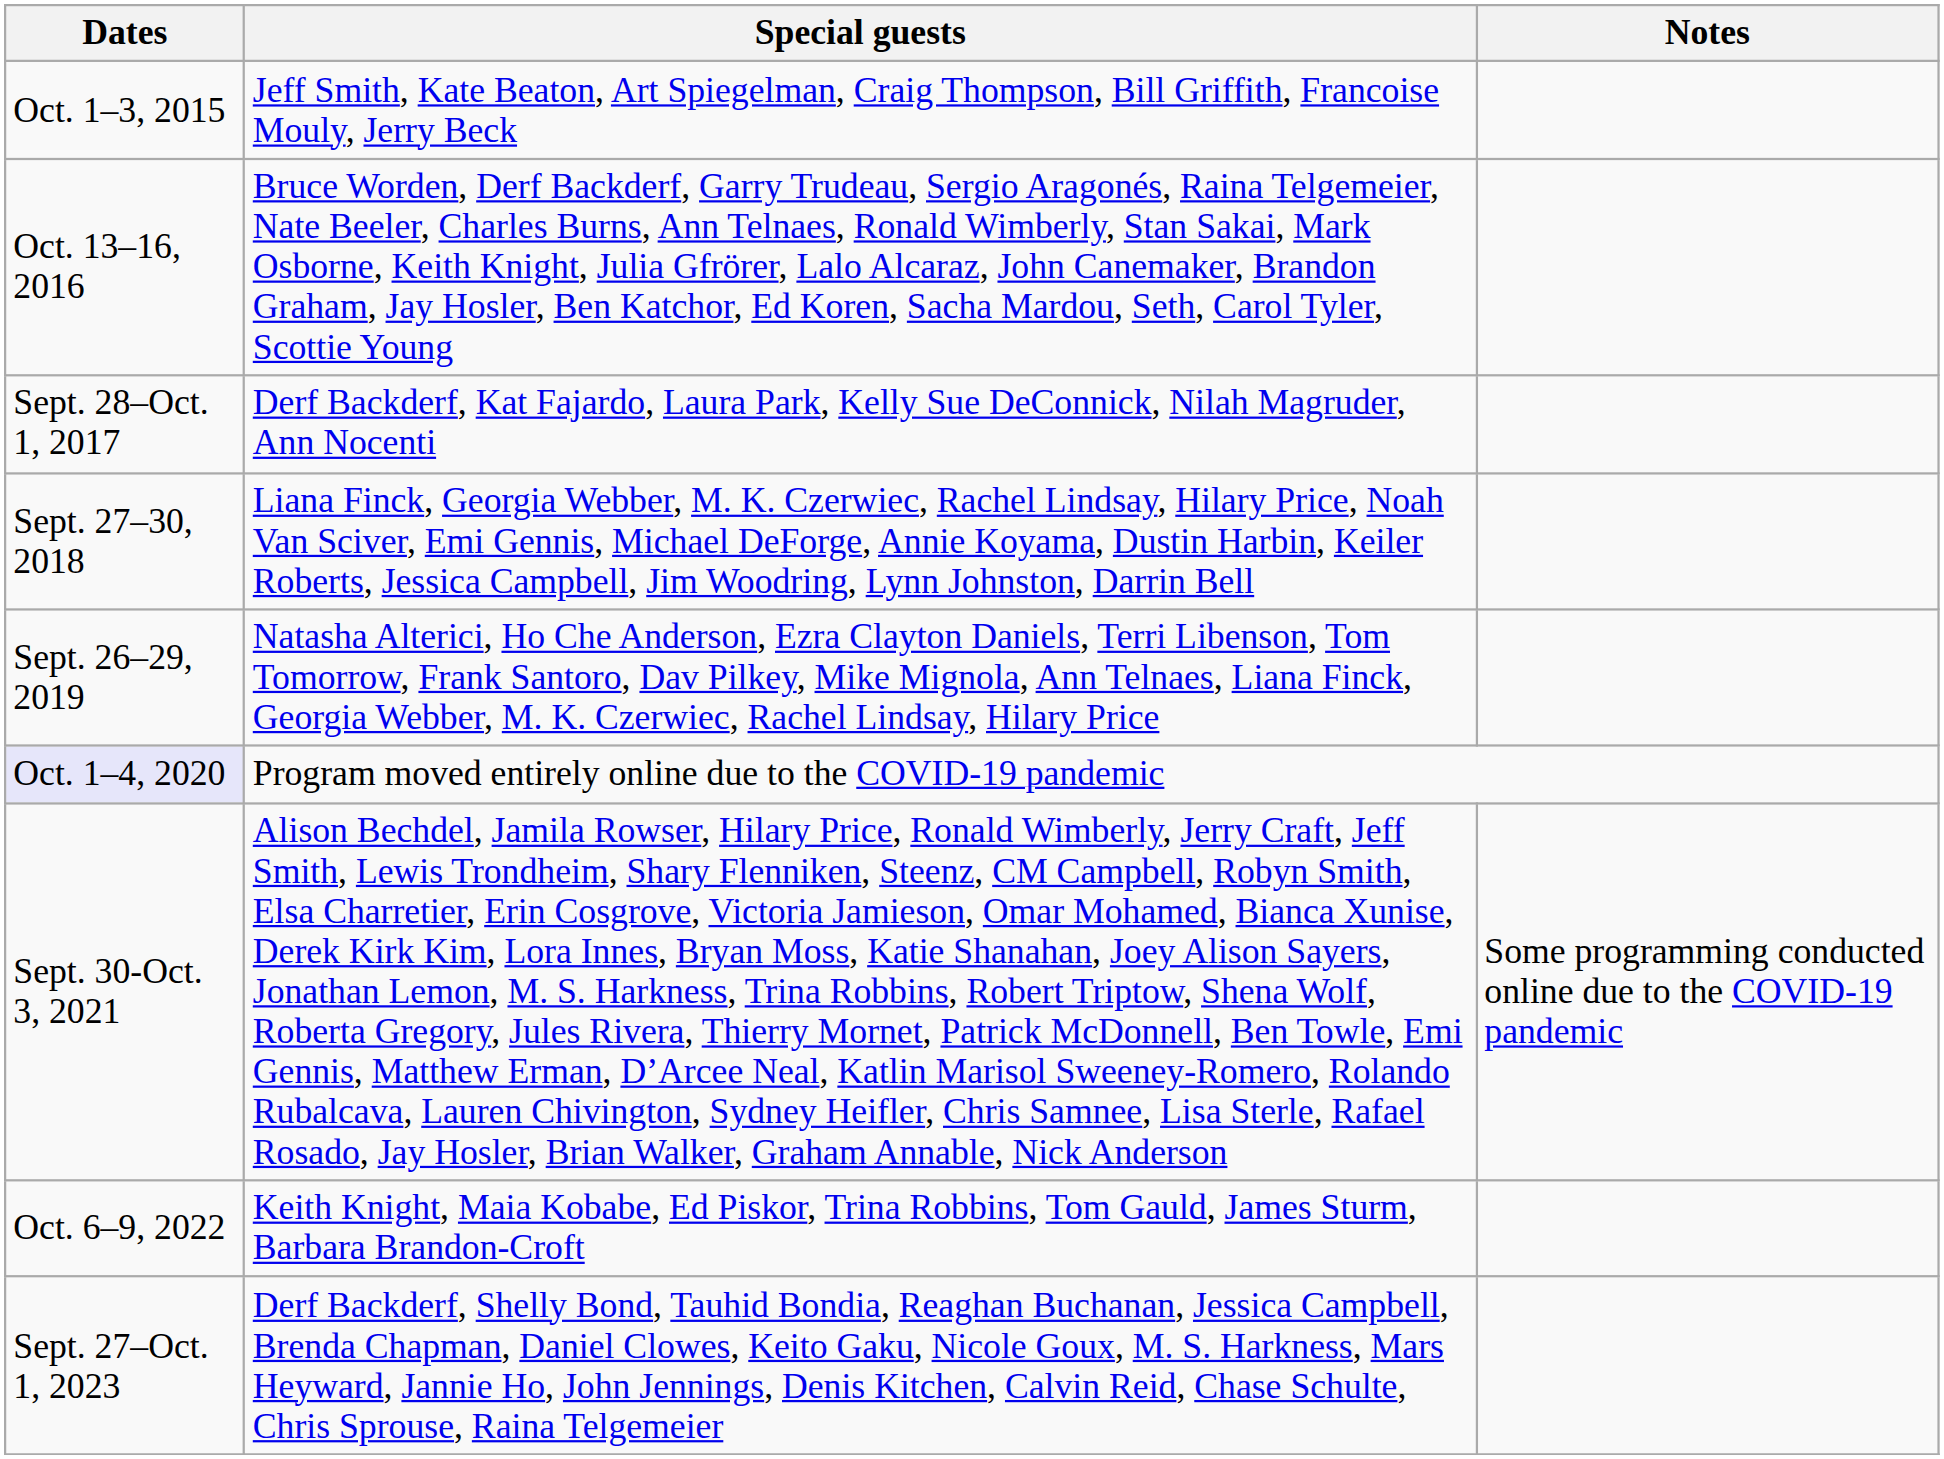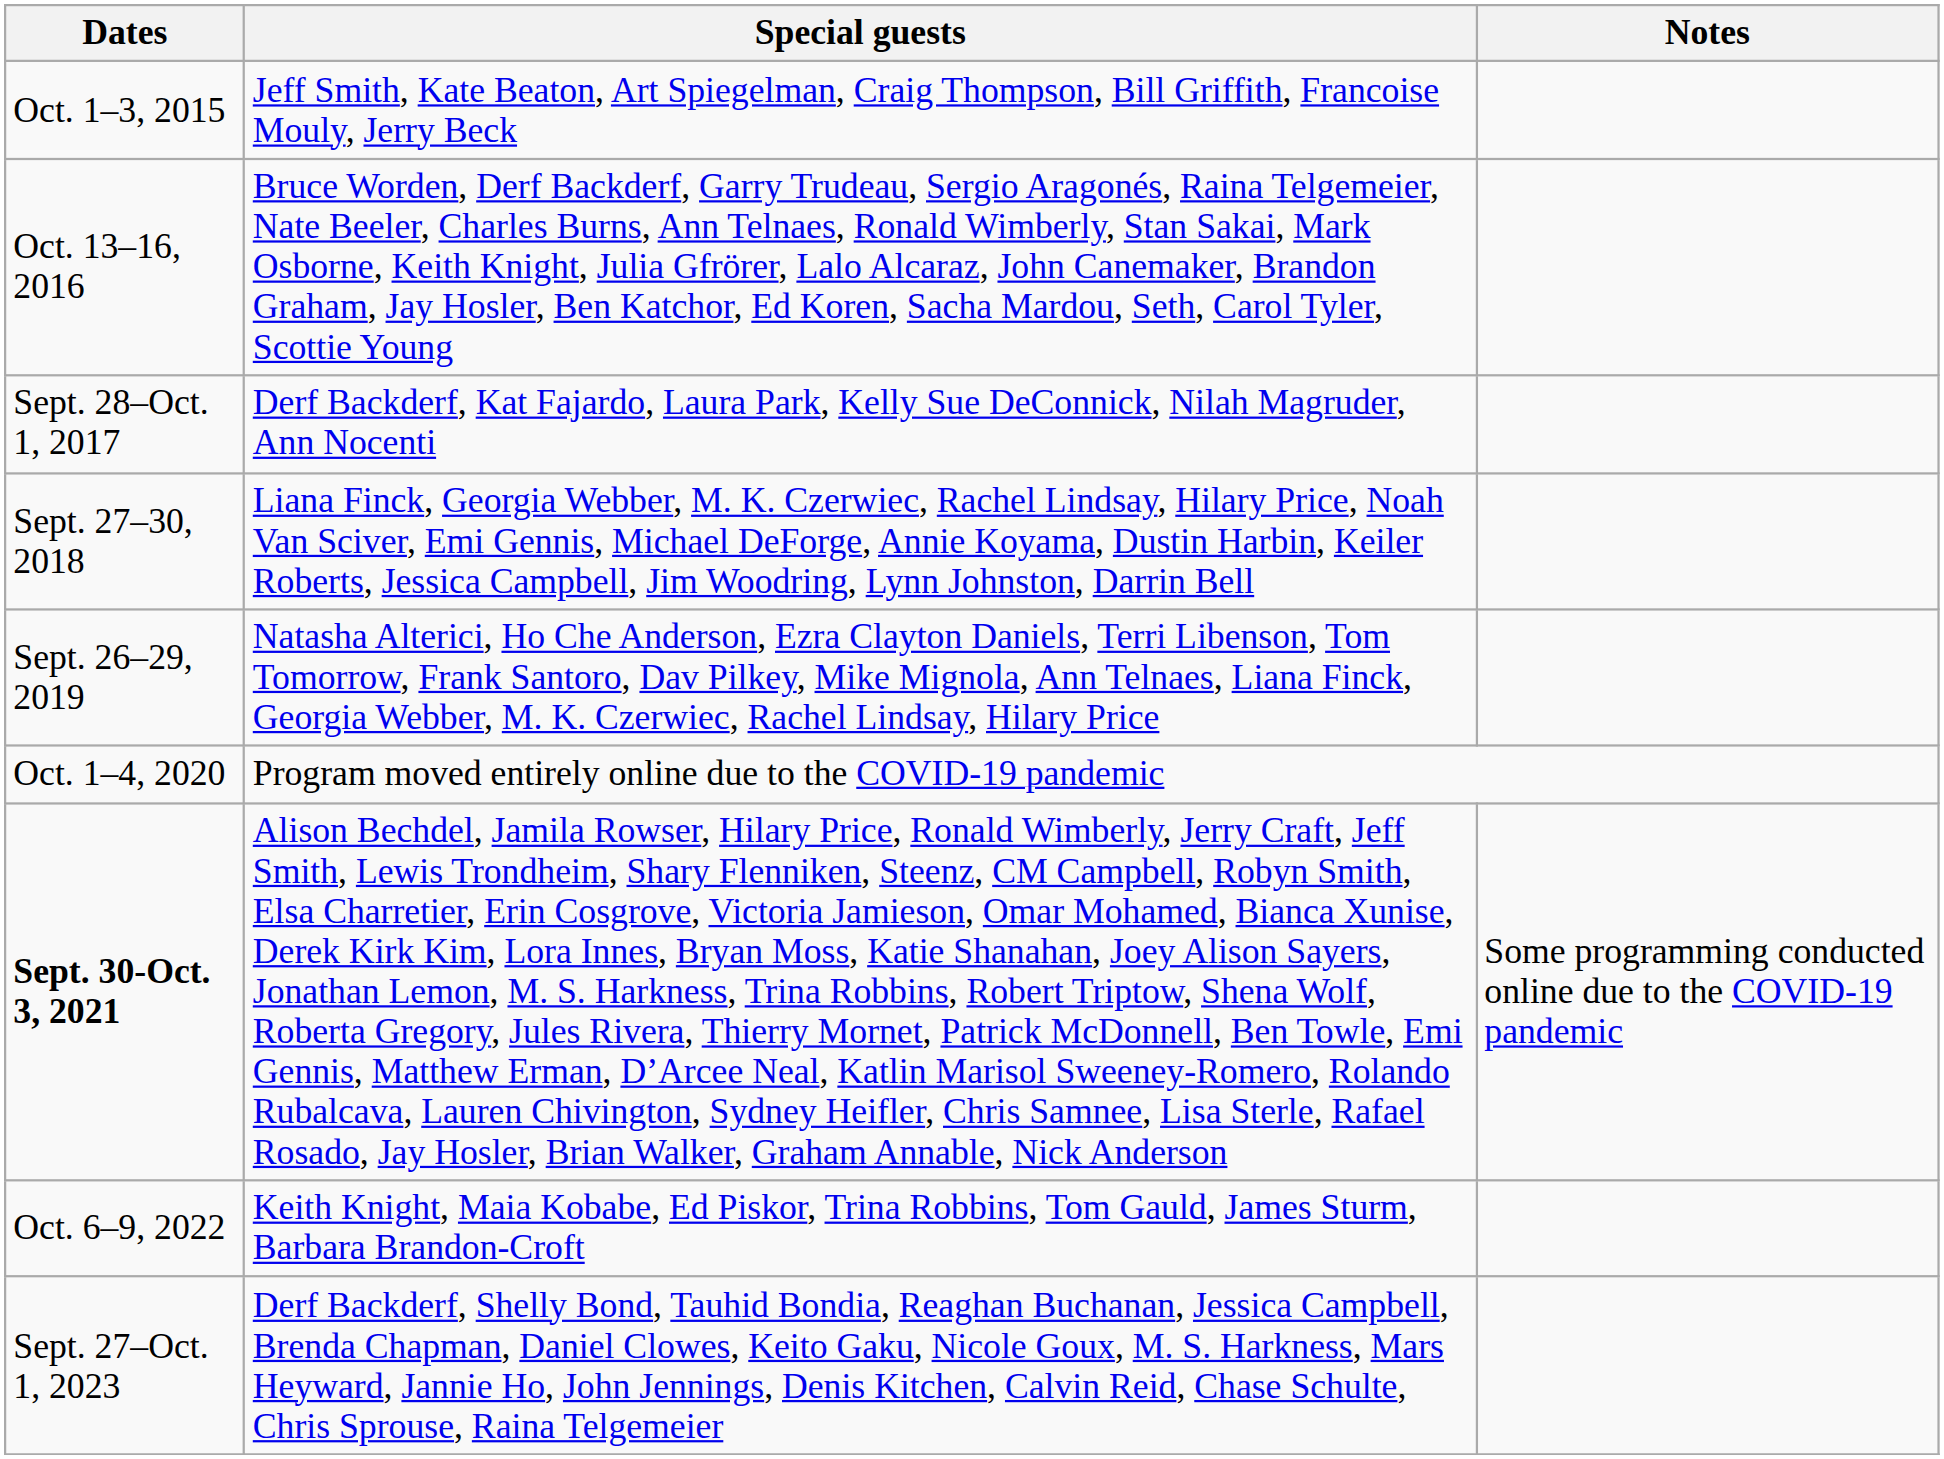(119, 773) lavender background -> (119, 773) no background
(108, 990) normal -> (112, 990) bold
